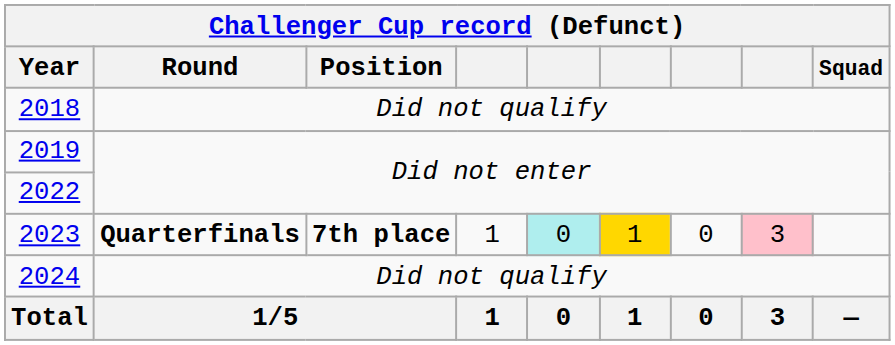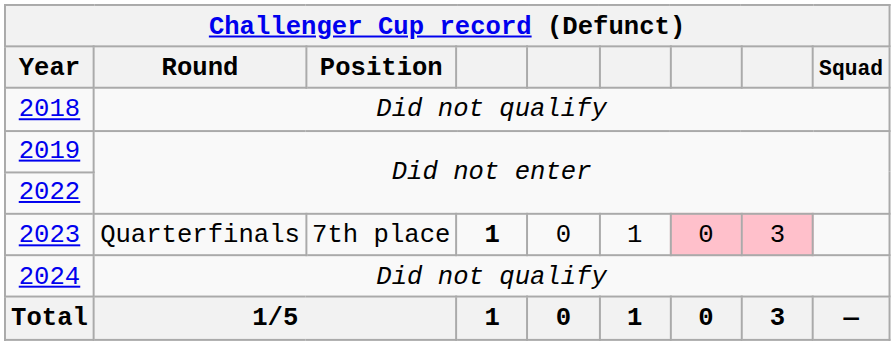(200, 235) bold -> (200, 235) normal
(381, 235) bold -> (381, 235) normal
(492, 235) normal -> (492, 235) bold
(563, 235) paleturquoise background -> (563, 235) no background
(635, 235) gold background -> (635, 235) no background
(706, 235) no background -> (706, 235) pink background
